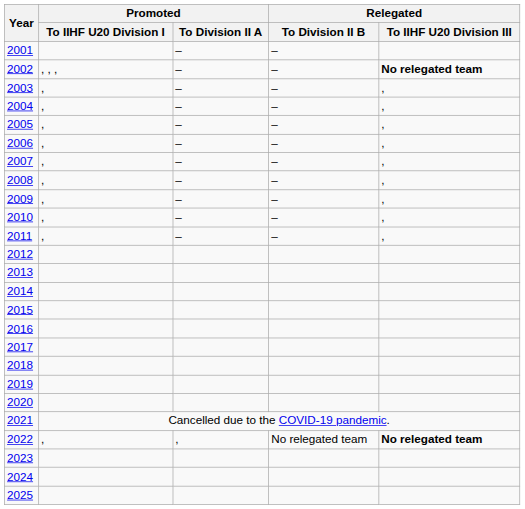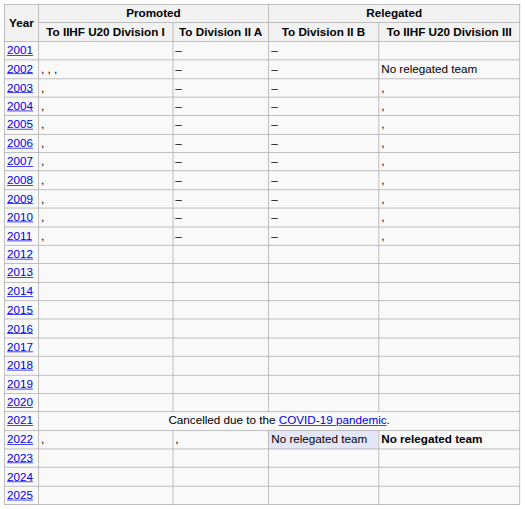(432, 69) bold -> (429, 69) normal
(319, 439) no background -> (319, 439) lavender background
